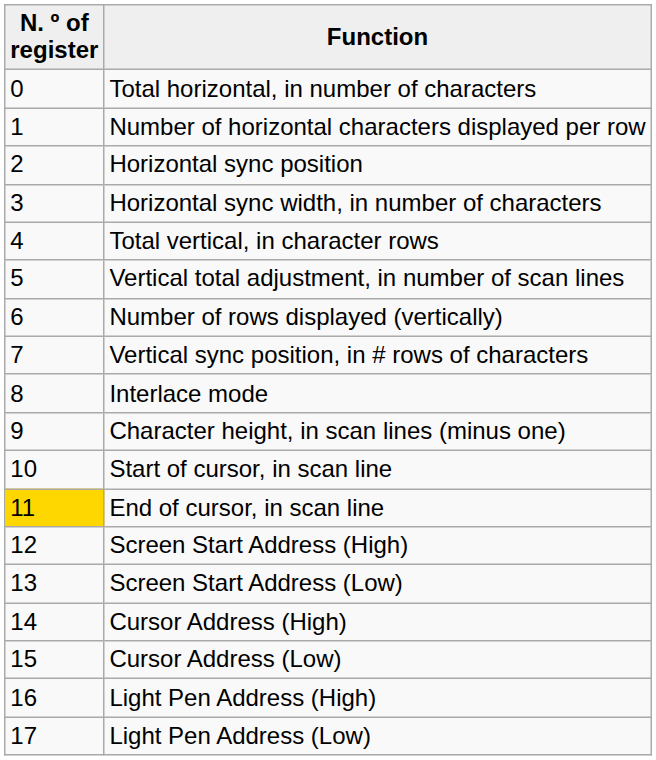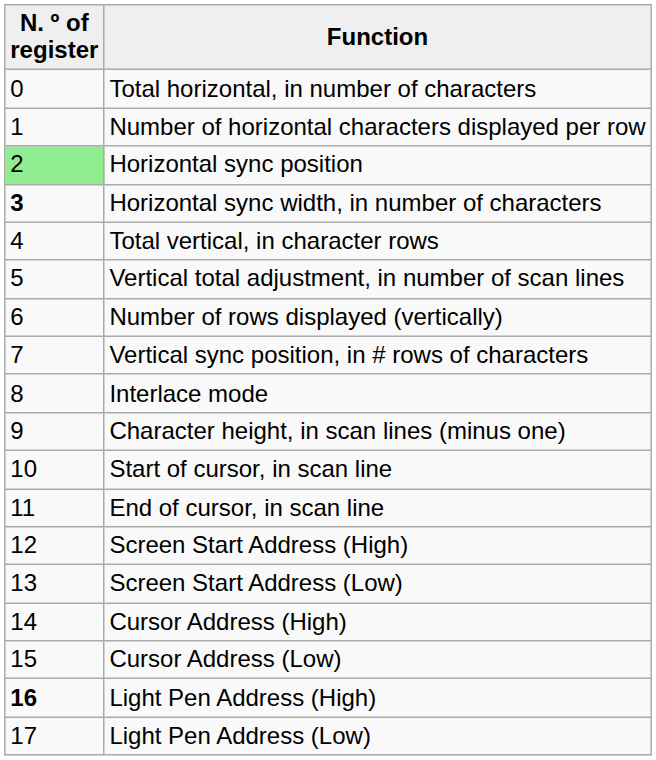(17, 164) no background -> (17, 164) lightgreen background
(17, 202) normal -> (17, 202) bold
(23, 507) gold background -> (23, 507) no background
(24, 697) normal -> (24, 697) bold
